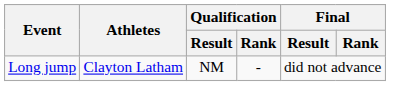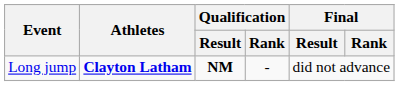(133, 68) normal -> (137, 68) bold
(212, 68) normal -> (220, 68) bold
